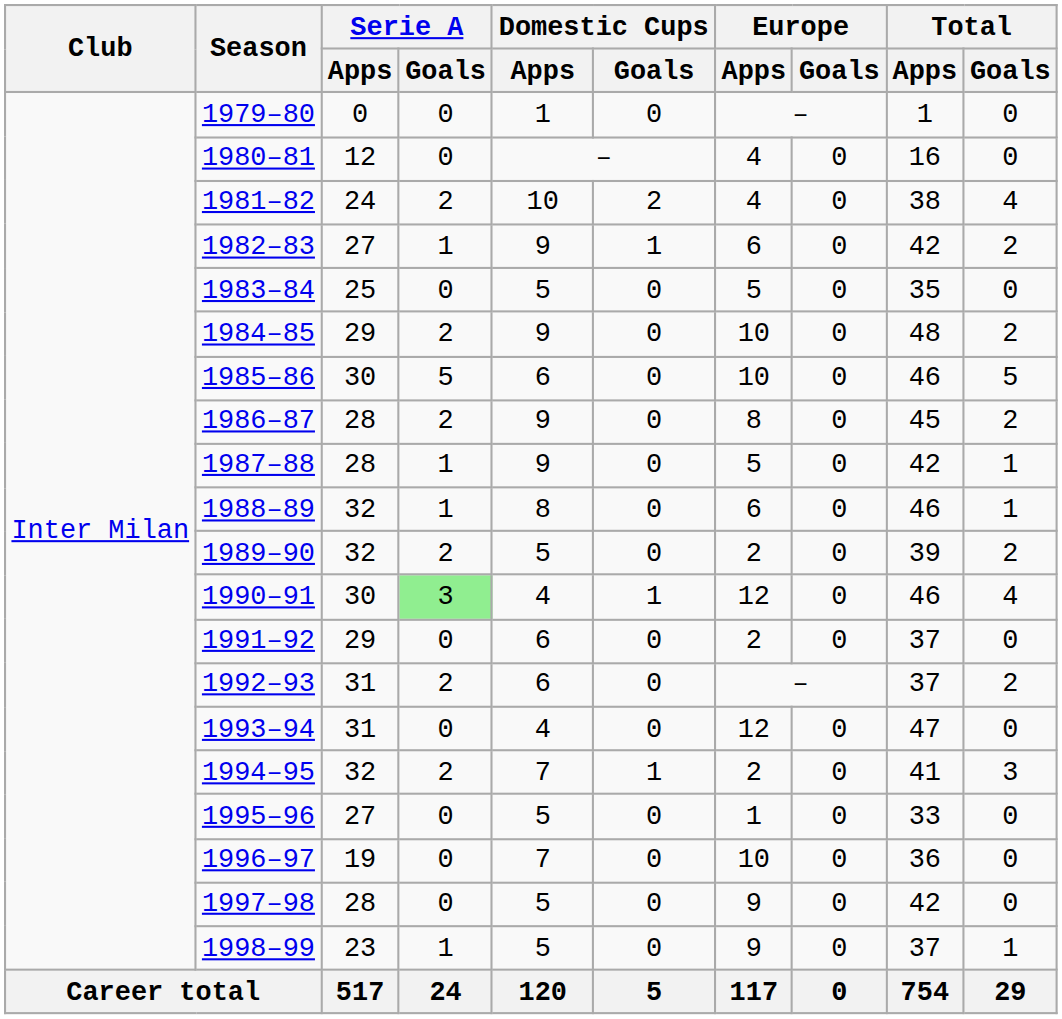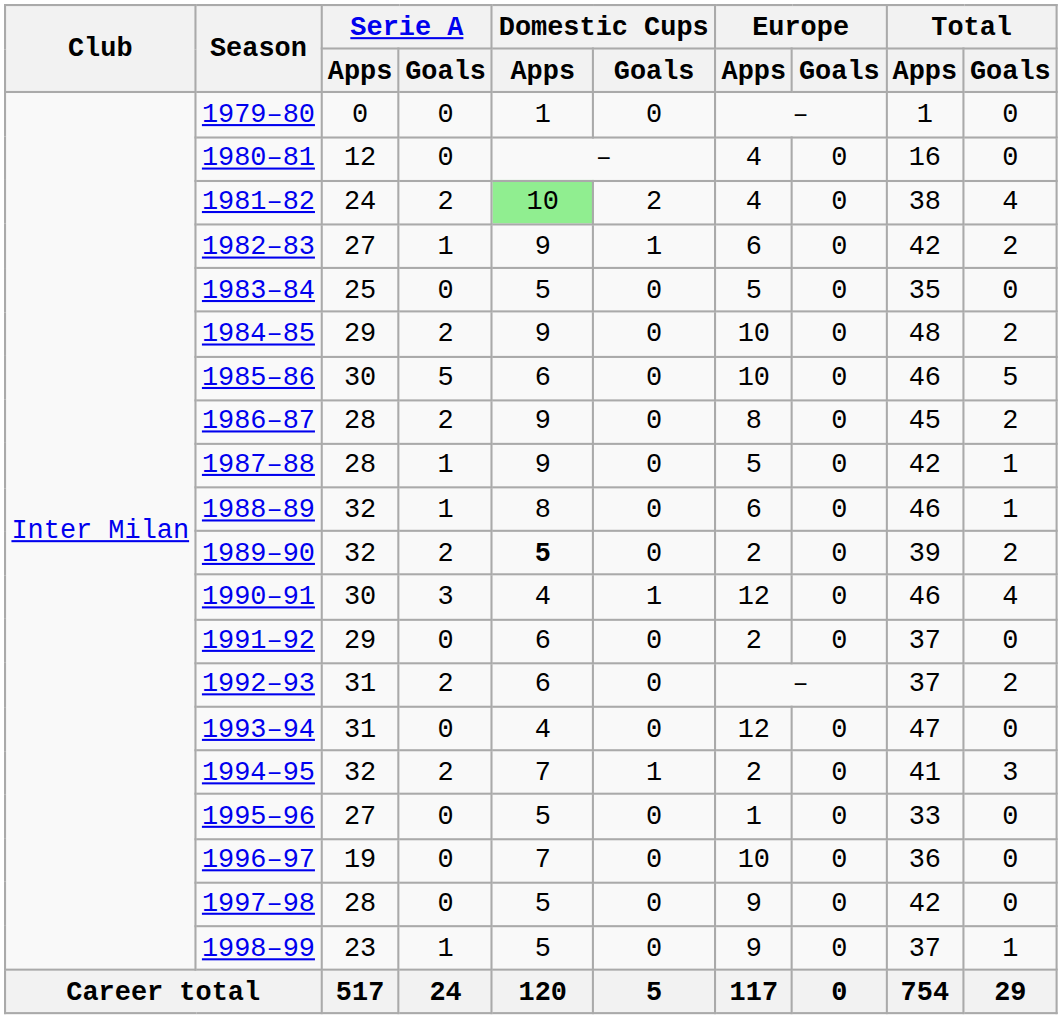(543, 202) no background -> (543, 202) lightgreen background
(543, 553) normal -> (543, 553) bold
(446, 597) lightgreen background -> (446, 597) no background
